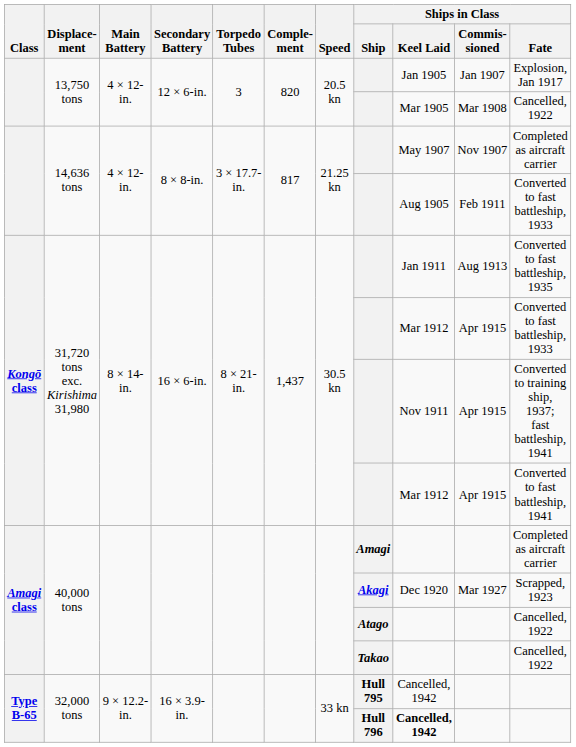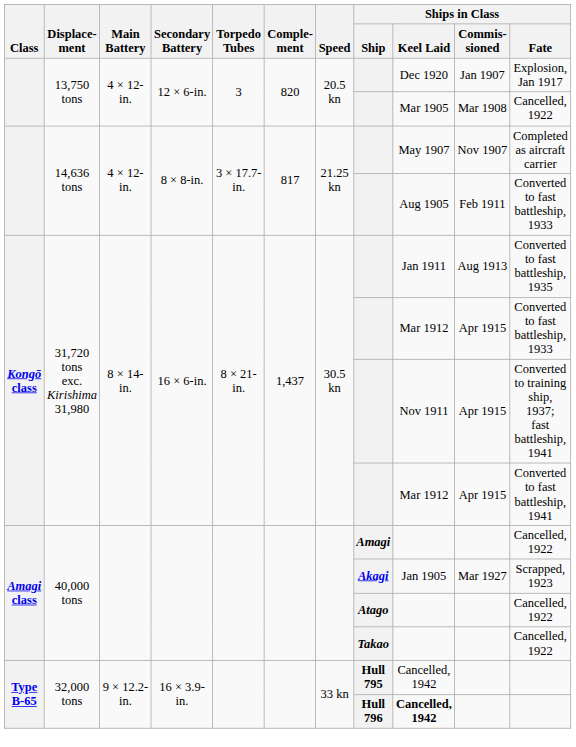(424, 75) Jan 1905 -> (424, 75) Dec 1920
(540, 549) Completed as aircraft carrier -> (540, 542) Cancelled, 1922
(424, 590) Dec 1920 -> (424, 576) Jan 1905
